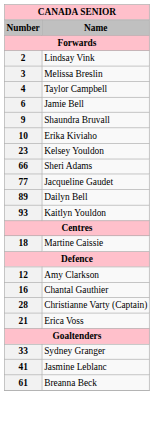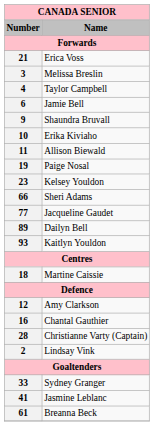rows swapped: (23, 58) <-> (23, 321)
+ row: (23, 151)
+ row: (23, 166)
